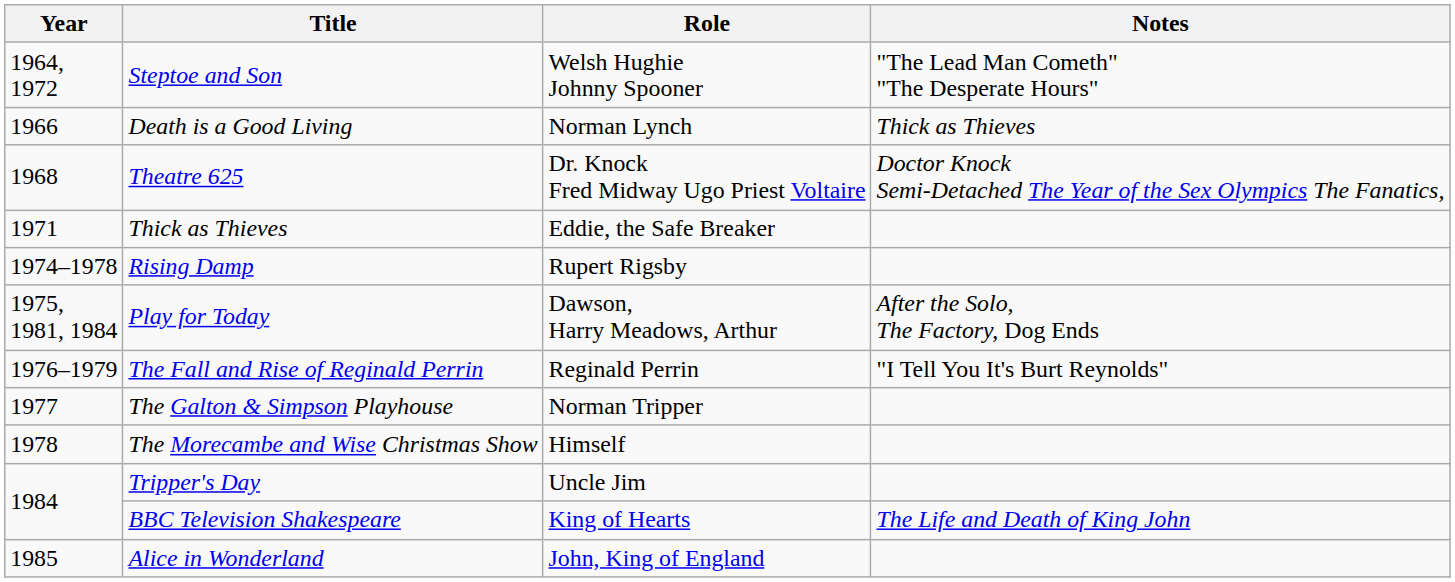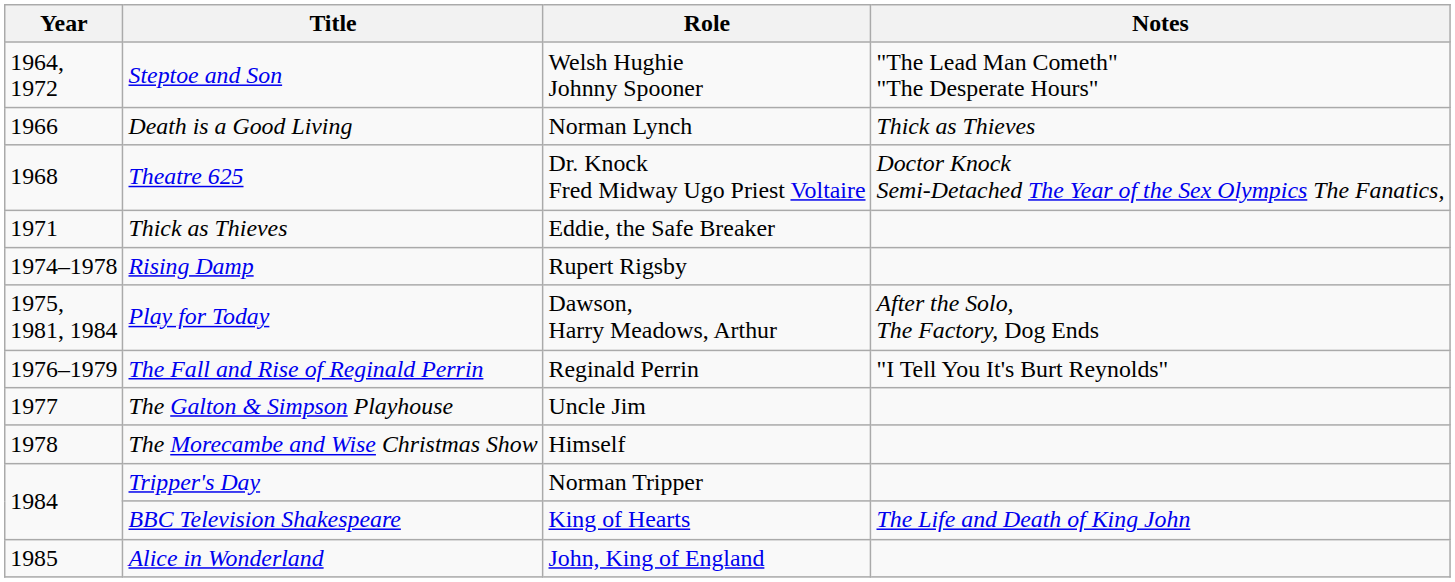(626, 406) Norman Tripper -> (597, 406) Uncle Jim
(597, 481) Uncle Jim -> (626, 481) Norman Tripper
